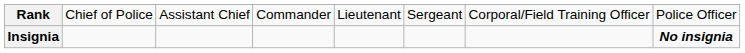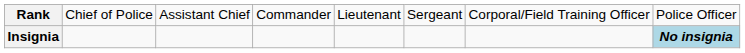(696, 36) no background -> (696, 36) lightblue background
